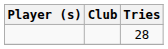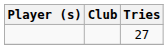(142, 35) 28 -> (142, 35) 27
